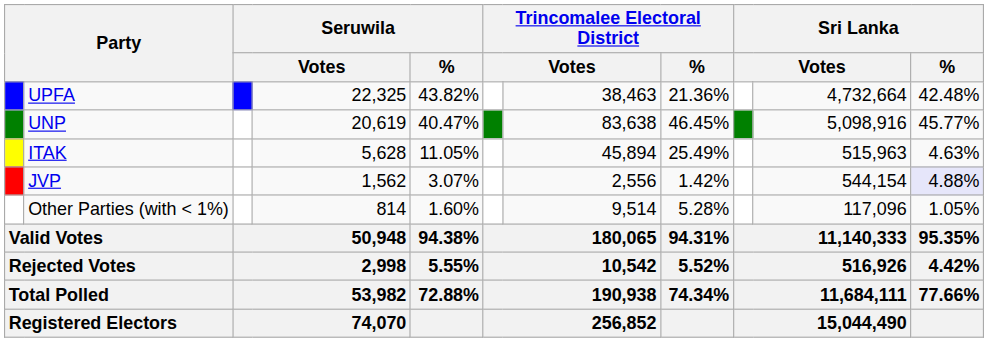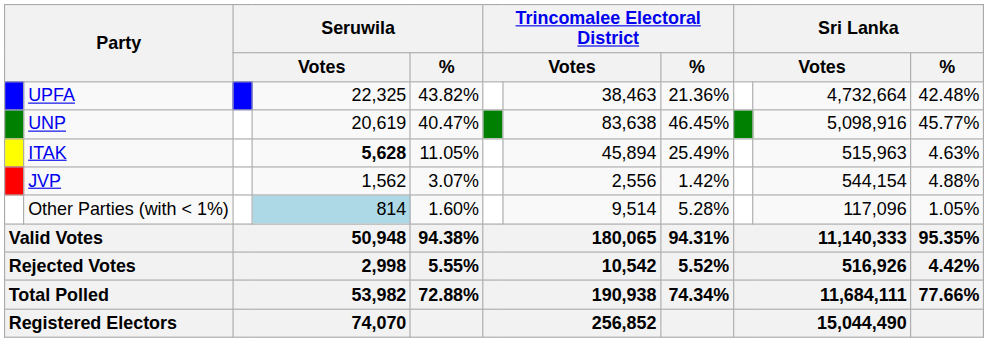(384, 152) normal -> (384, 152) bold
(954, 180) lavender background -> (954, 180) no background
(391, 209) no background -> (391, 209) lightblue background
